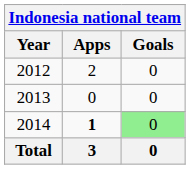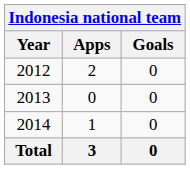(92, 124) bold -> (92, 124) normal
(153, 124) lightgreen background -> (153, 124) no background
